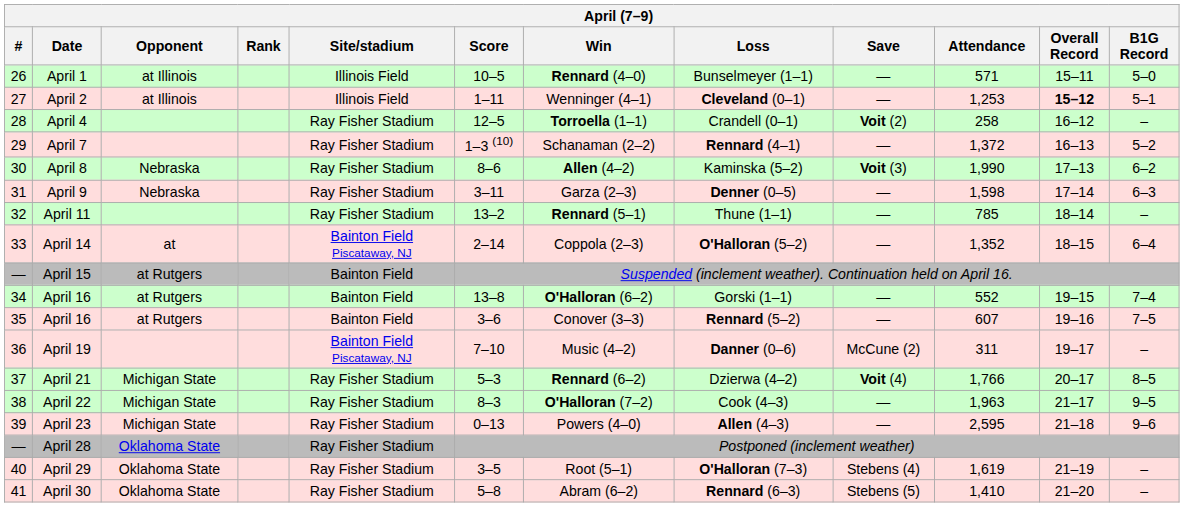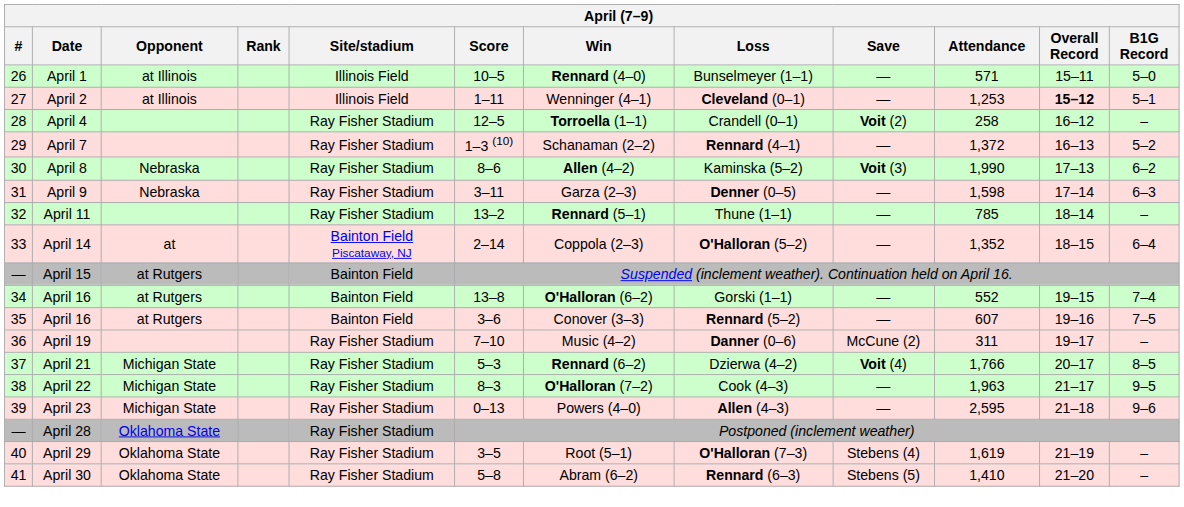(372, 349) Bainton Field Piscataway, NJ -> (372, 341) Ray Fisher Stadium
